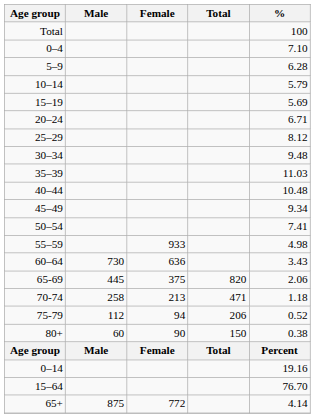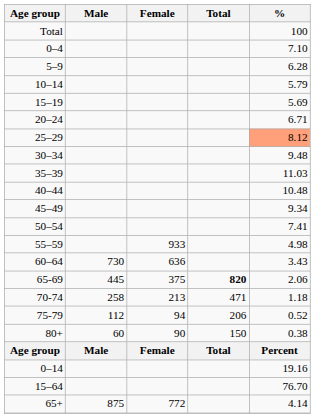(298, 137) no background -> (298, 137) lightsalmon background
(238, 279) normal -> (238, 279) bold
